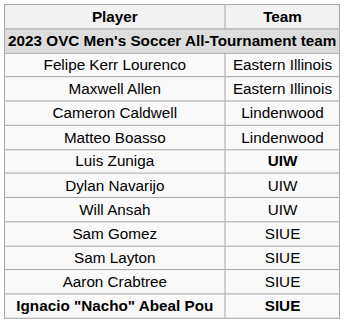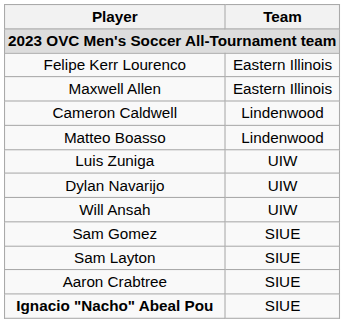(283, 162) bold -> (283, 162) normal
(283, 306) bold -> (283, 306) normal
